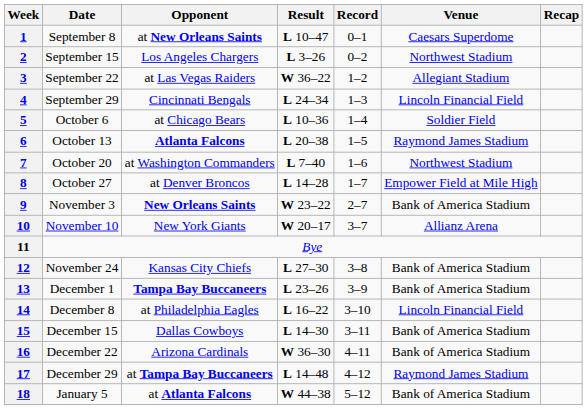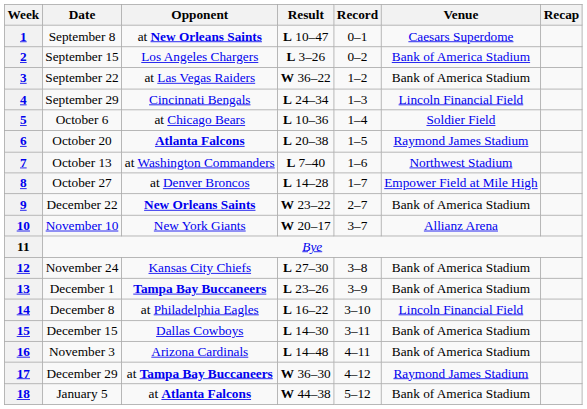(461, 57) Northwest Stadium -> (461, 57) Bank of America Stadium
(461, 78) Allegiant Stadium -> (461, 78) Bank of America Stadium
(82, 141) October 13 -> (82, 141) October 20
(82, 162) October 20 -> (82, 162) October 13
(82, 204) November 3 -> (82, 204) December 22
(82, 352) December 22 -> (82, 352) November 3
(306, 352) W 36–30 -> (306, 352) L 14–48
(306, 373) L 14–48 -> (306, 373) W 36–30
